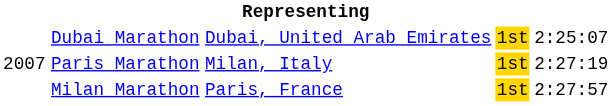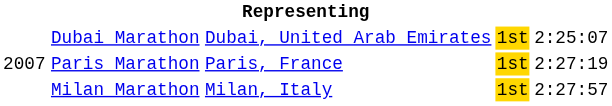(269, 64) Milan, Italy -> (274, 64) Paris, France
(274, 90) Paris, France -> (269, 90) Milan, Italy
